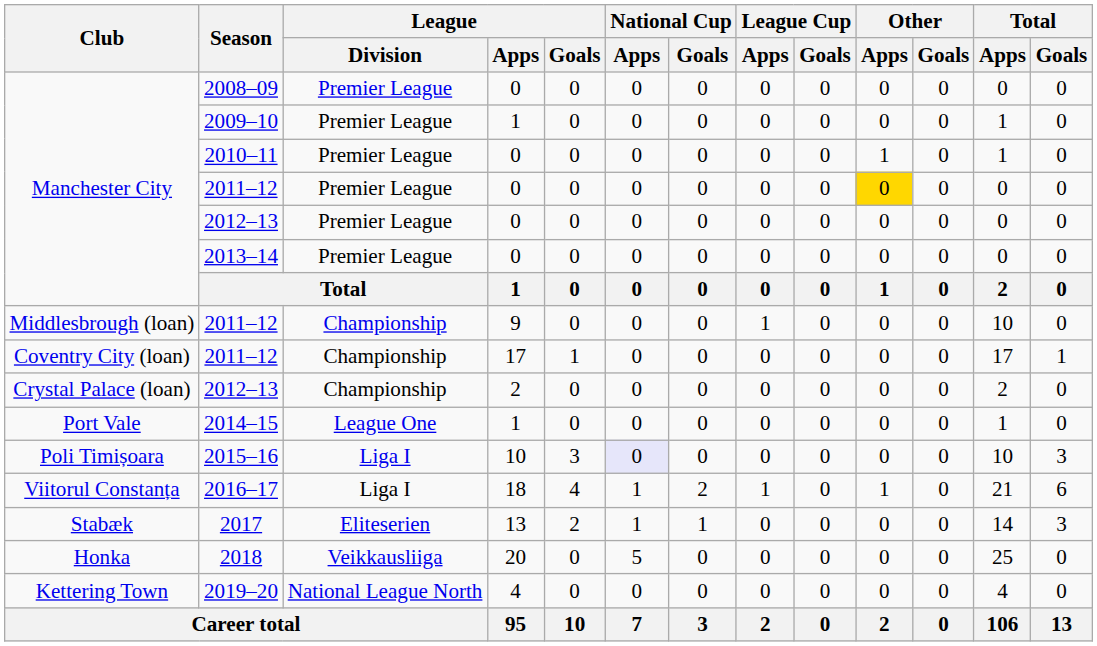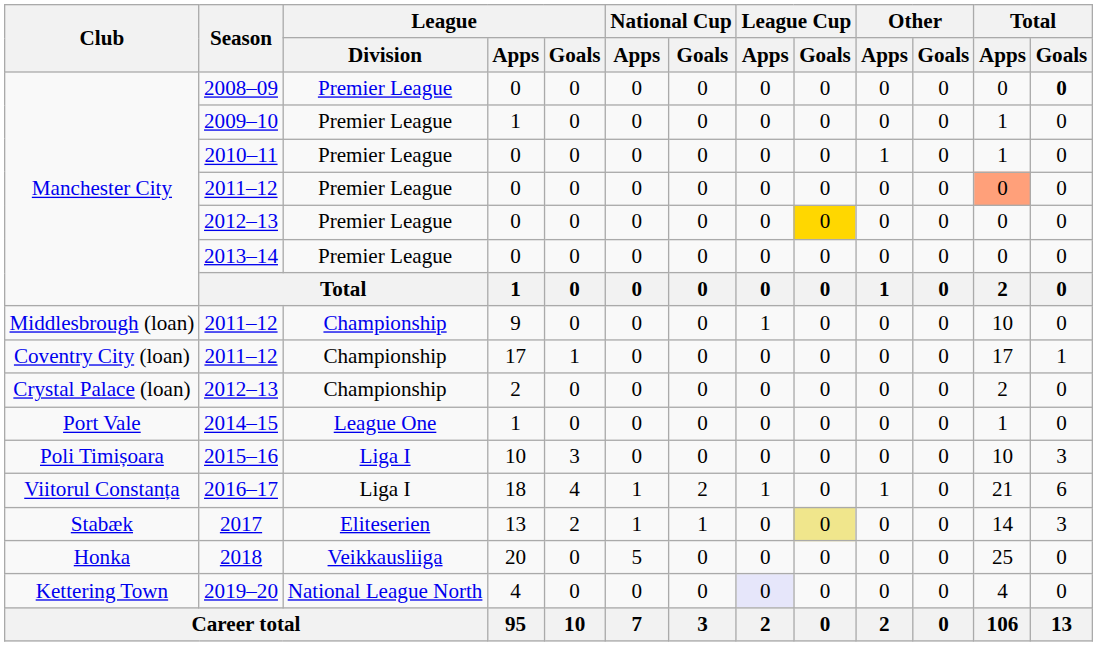(1061, 88) normal -> (1061, 88) bold
(884, 188) gold background -> (884, 188) no background
(1002, 188) no background -> (1002, 188) lightsalmon background
(825, 222) no background -> (825, 222) gold background
(637, 456) lavender background -> (637, 456) no background
(825, 523) no background -> (825, 523) khaki background
(765, 590) no background -> (765, 590) lavender background
